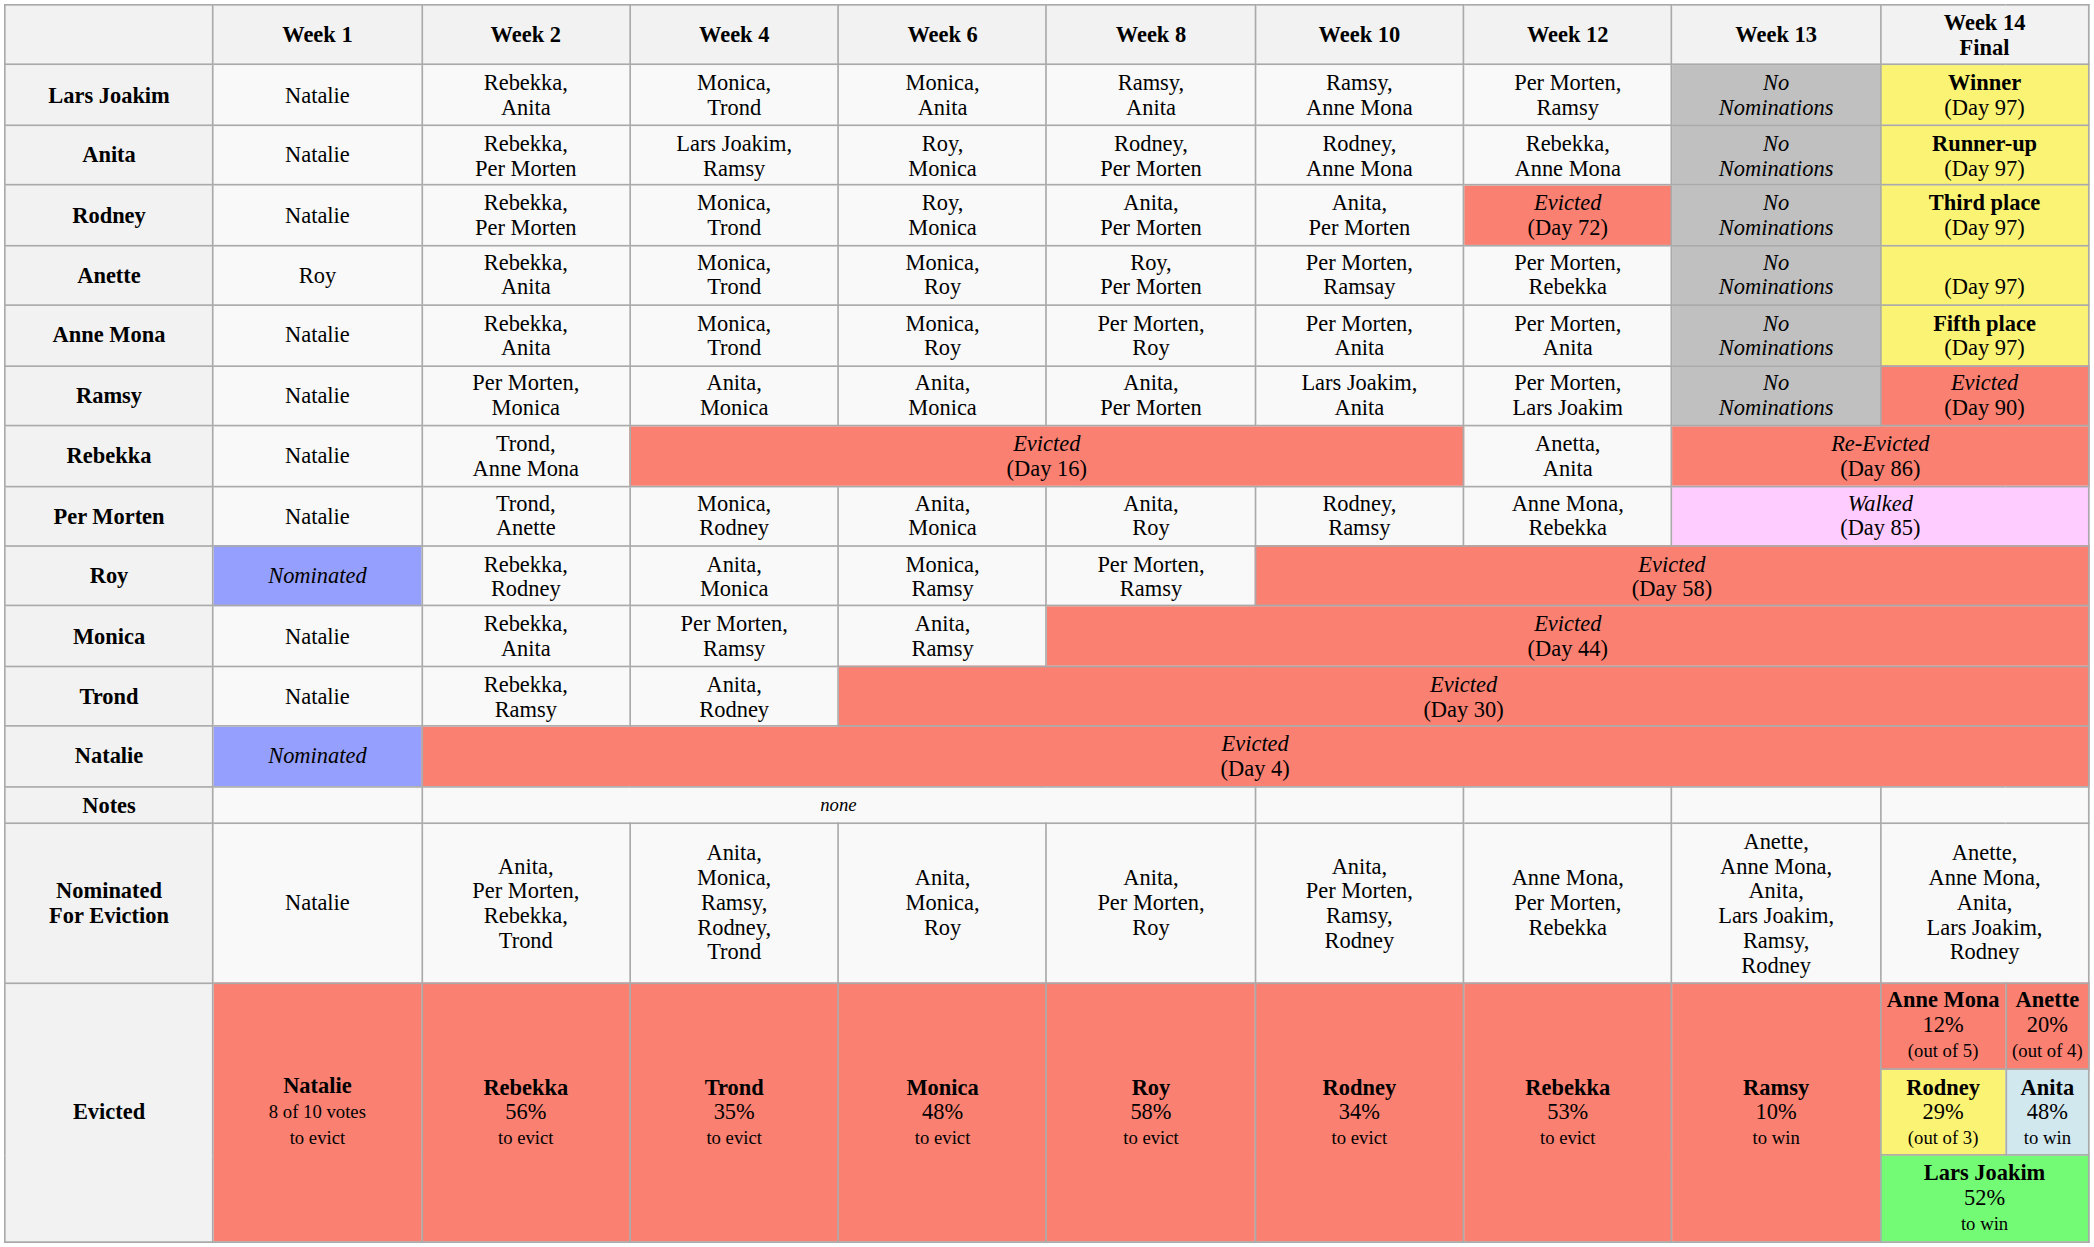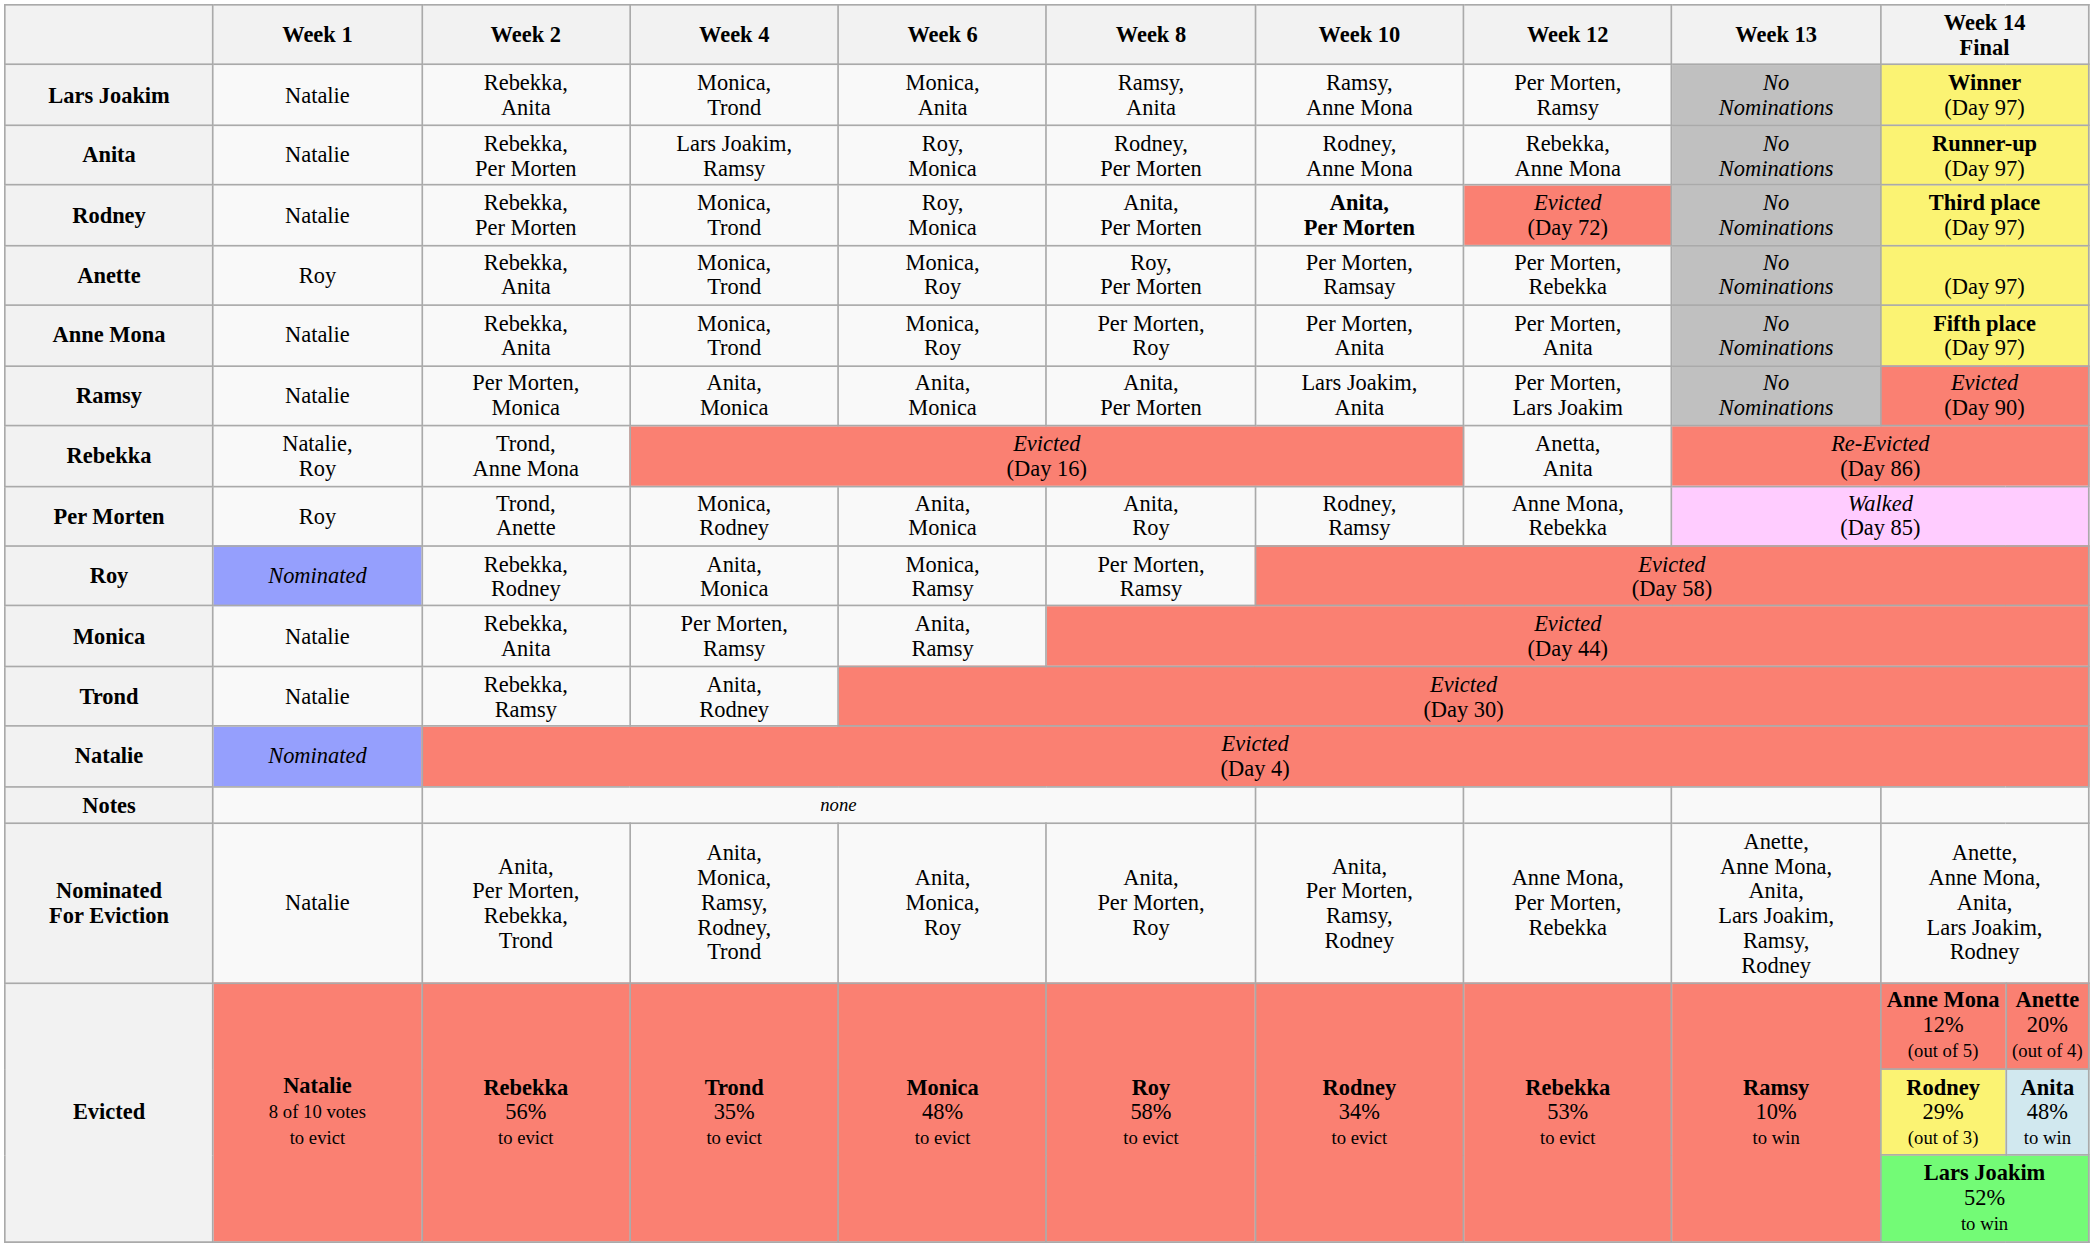(1359, 215) normal -> (1359, 215) bold
(317, 455) Natalie -> (317, 455) Natalie, Roy
(317, 515) Natalie -> (317, 515) Roy
